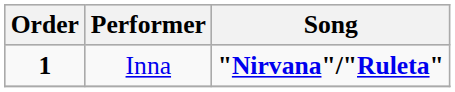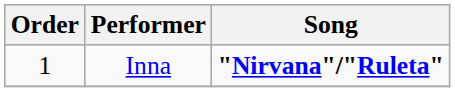(45, 65) bold -> (45, 65) normal
